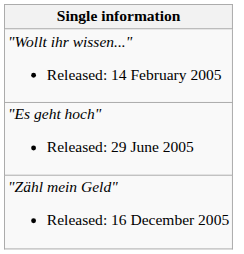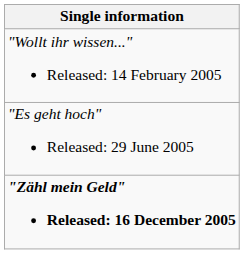(119, 204) normal -> (122, 204) bold
